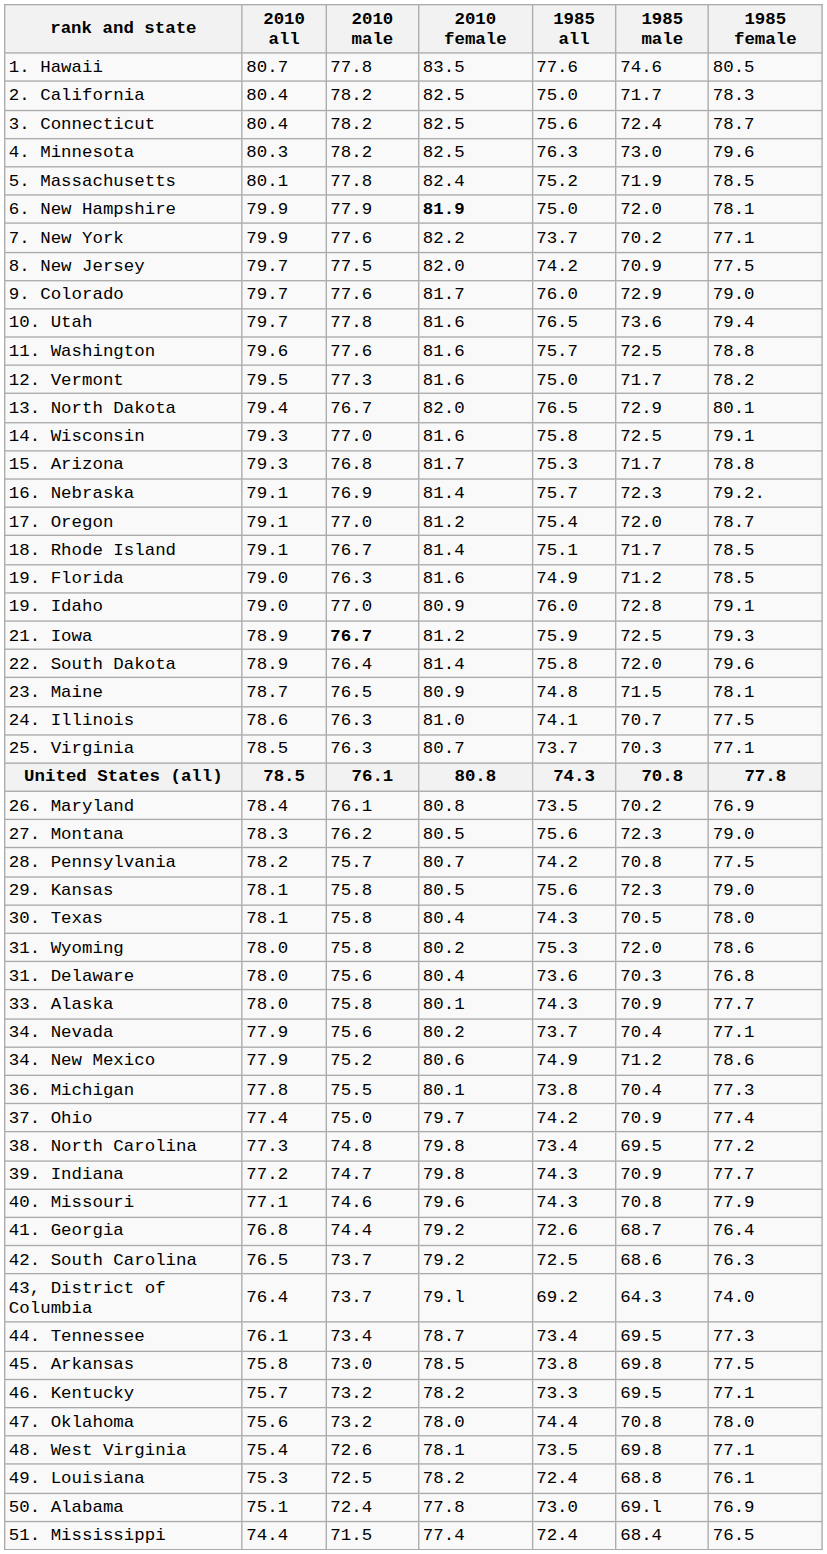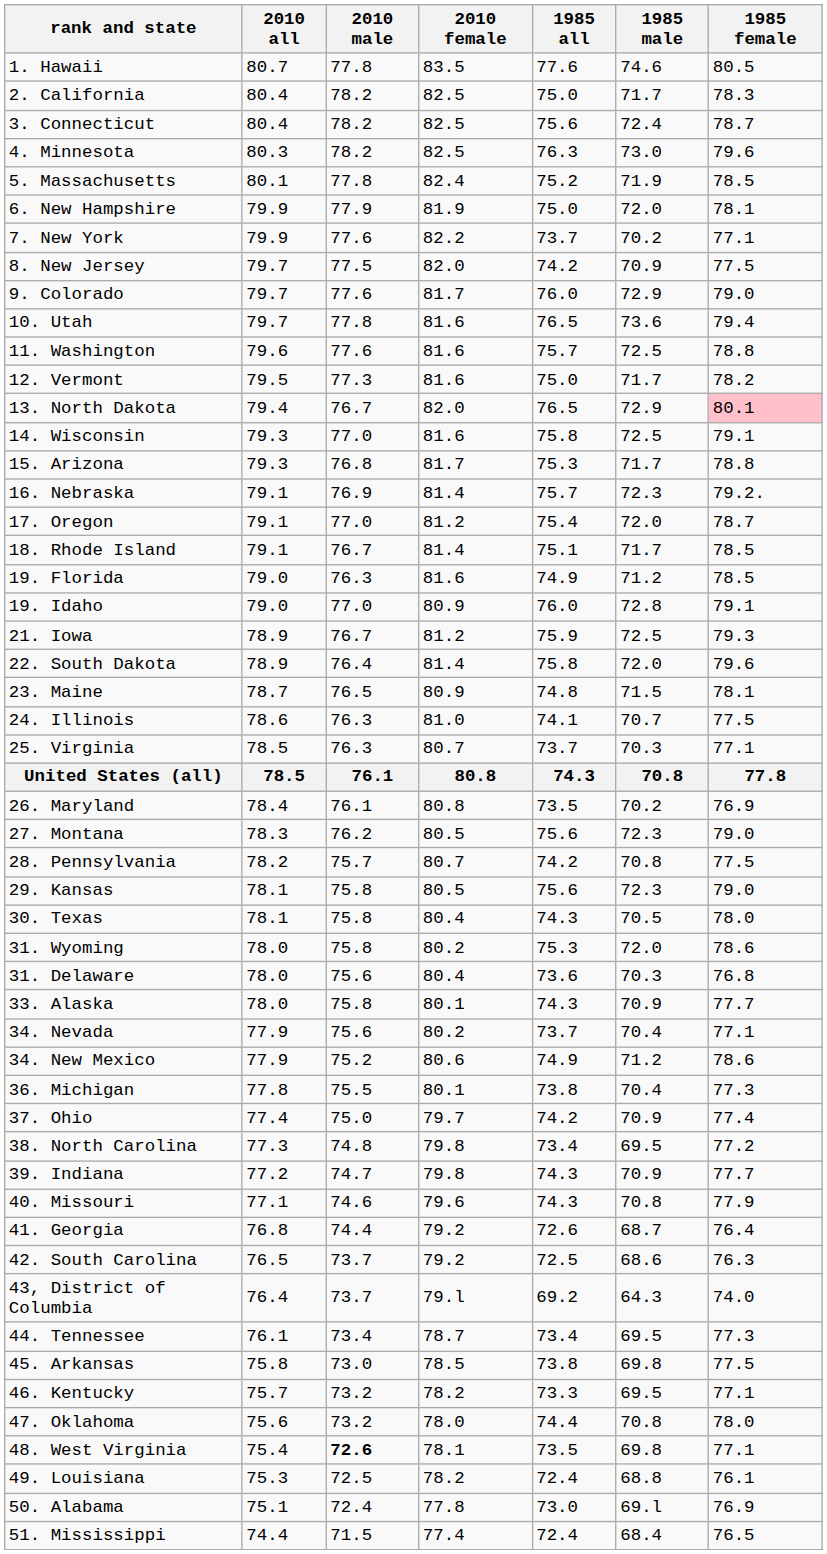(444, 209) bold -> (444, 209) normal
(734, 408) no background -> (734, 408) pink background
(351, 635) bold -> (351, 635) normal
(351, 1450) normal -> (351, 1450) bold
